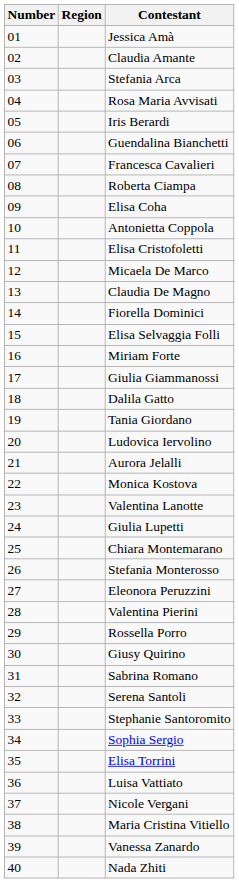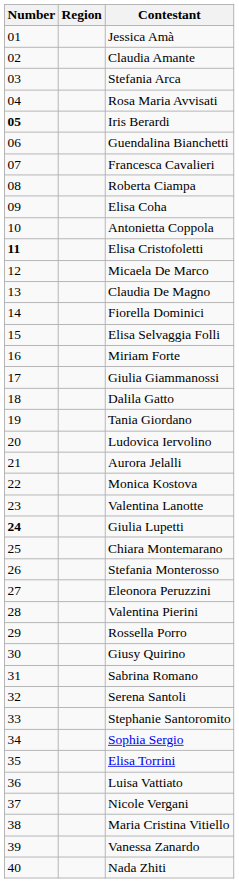(14, 121) normal -> (14, 121) bold
(14, 249) normal -> (14, 249) bold
(14, 526) normal -> (14, 526) bold
